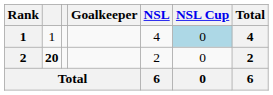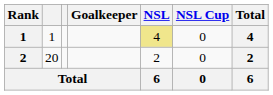(157, 36) no background -> (157, 36) khaki background
(203, 36) lightblue background -> (203, 36) no background
(52, 57) bold -> (52, 57) normal
